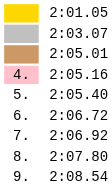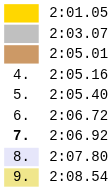(21, 75) pink background -> (21, 75) no background
(21, 136) normal -> (21, 136) bold
(21, 157) no background -> (21, 157) lavender background
(21, 178) no background -> (21, 178) khaki background
